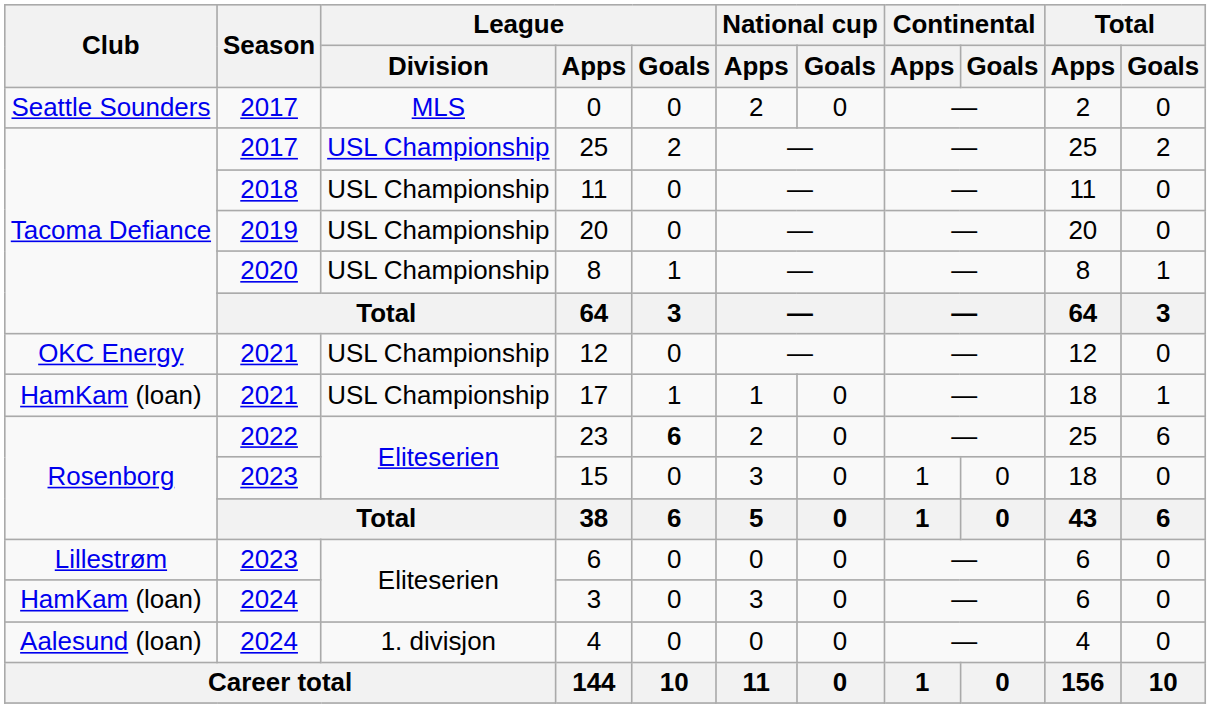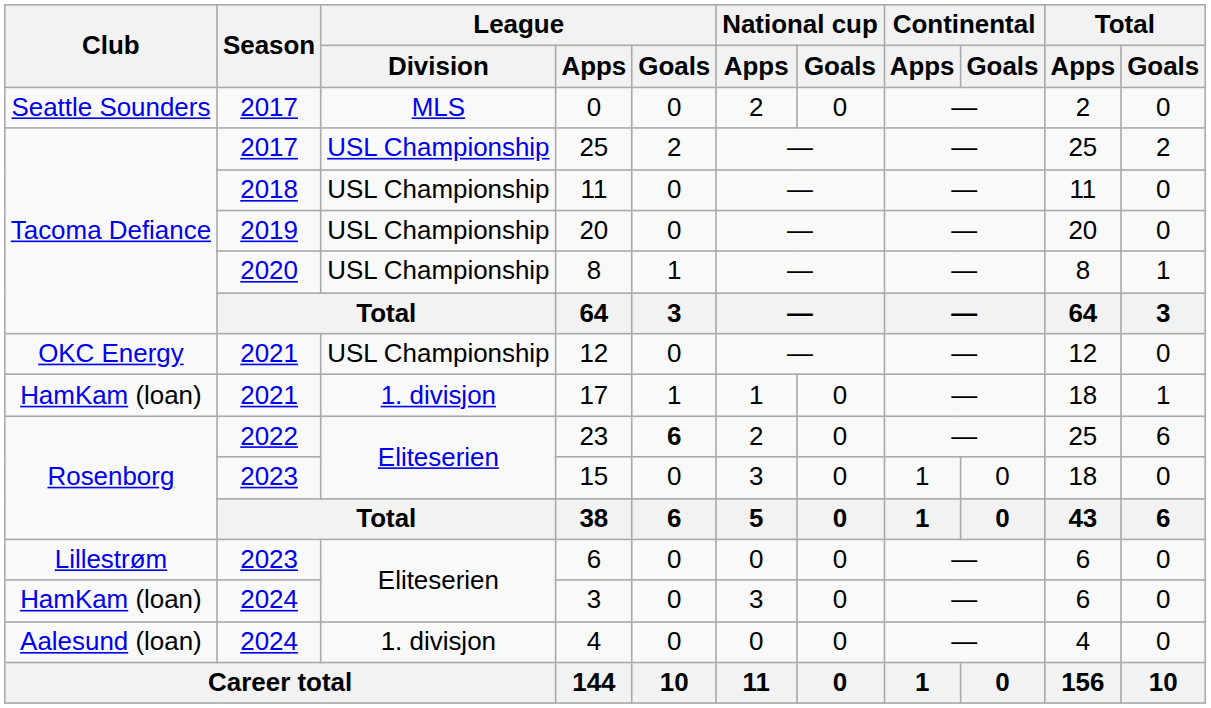(438, 395) USL Championship -> (438, 395) 1. divisjon
